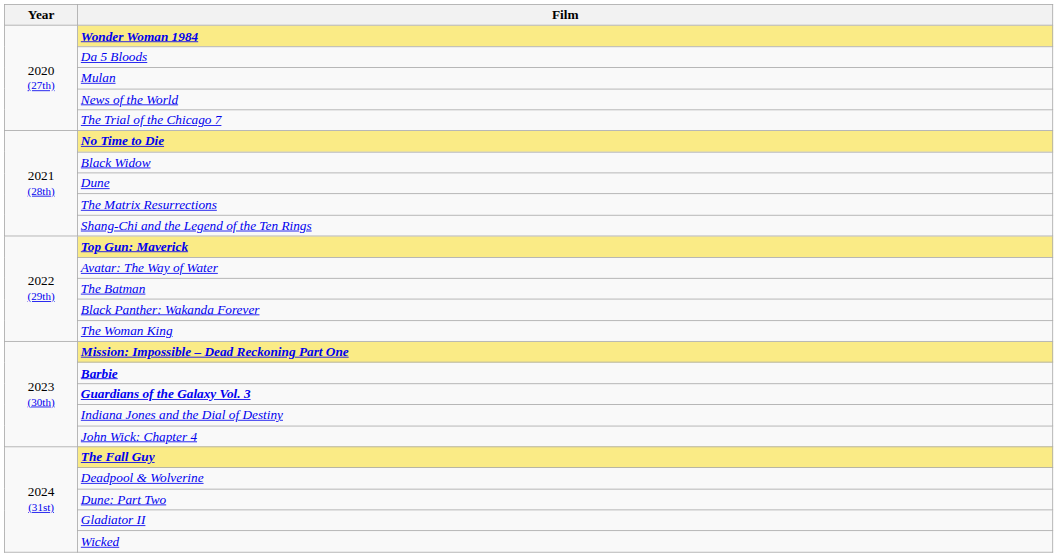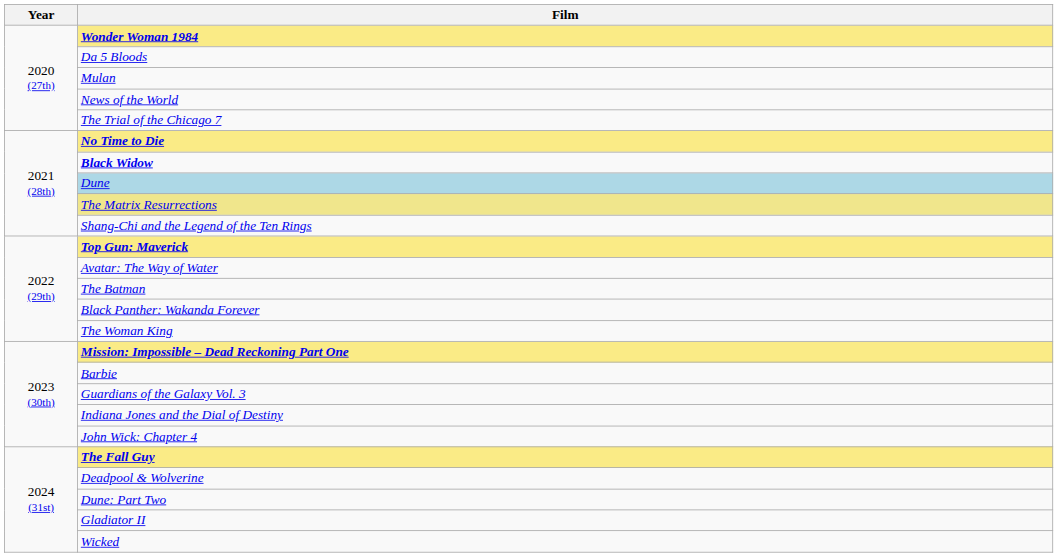(116, 162) normal -> (117, 162) bold
(95, 183) no background -> (95, 183) lightblue background
(149, 204) no background -> (149, 204) khaki background
(99, 373) bold -> (99, 373) normal
(166, 394) bold -> (163, 394) normal
